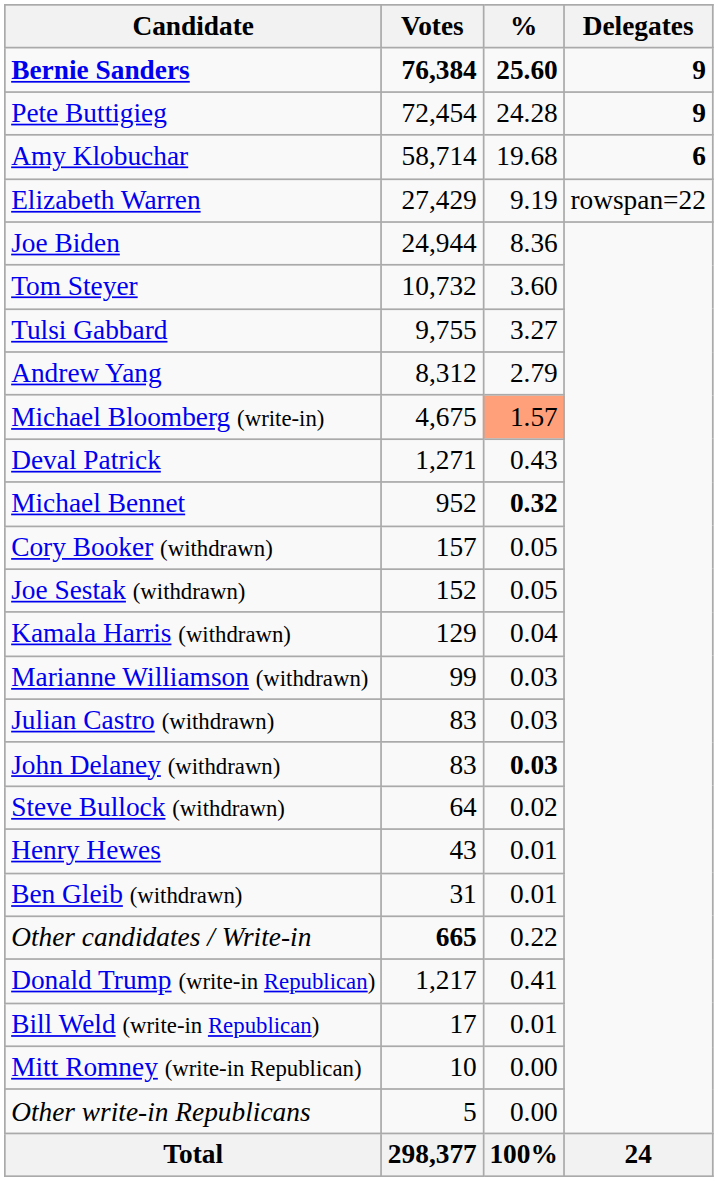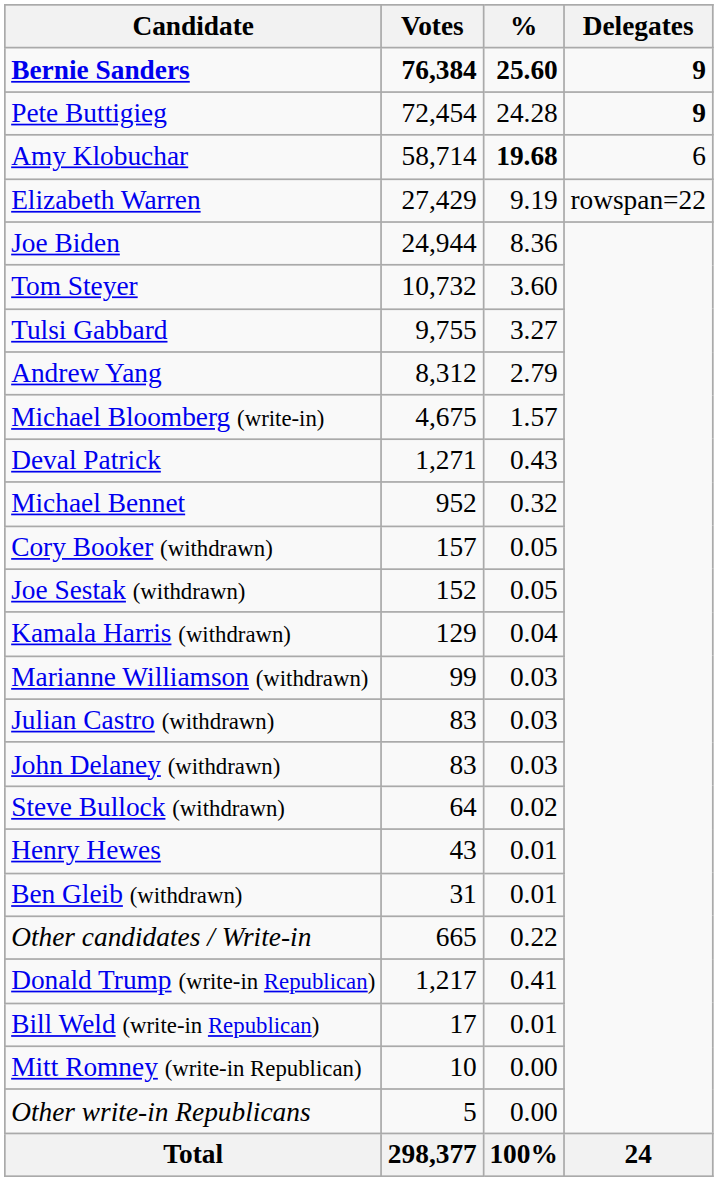(527, 156) normal -> (527, 156) bold
(699, 156) bold -> (699, 156) normal
(534, 416) lightsalmon background -> (534, 416) no background
(534, 503) bold -> (534, 503) normal
(534, 763) bold -> (534, 763) normal
(456, 937) bold -> (456, 937) normal
